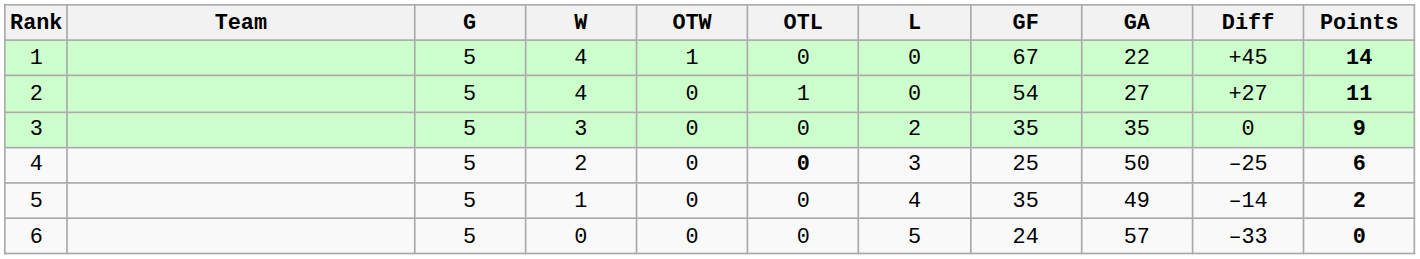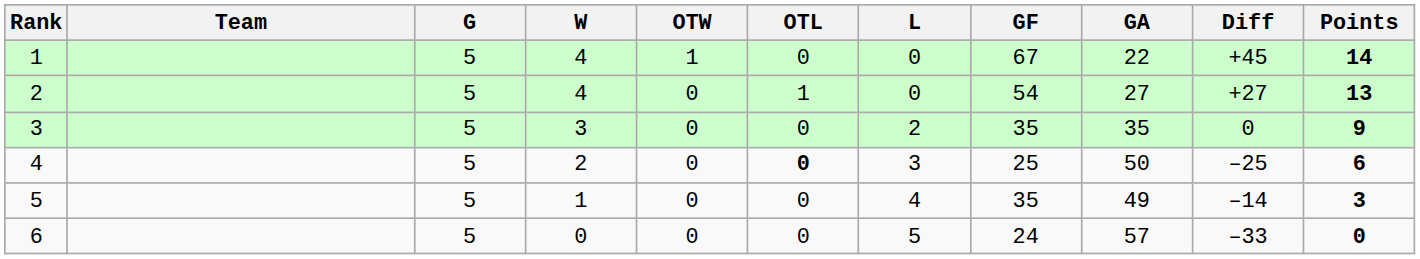(1359, 94) 11 -> (1359, 94) 13
(1359, 201) 2 -> (1359, 201) 3
